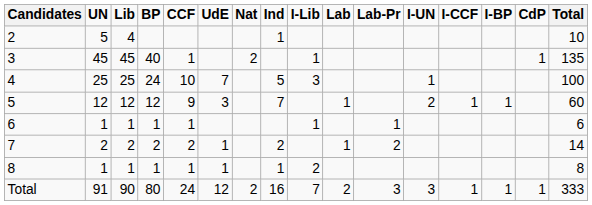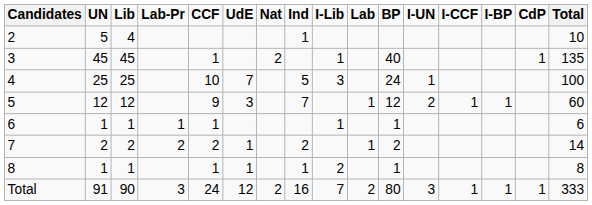columns swapped: (151, 15) <-> (379, 15)
